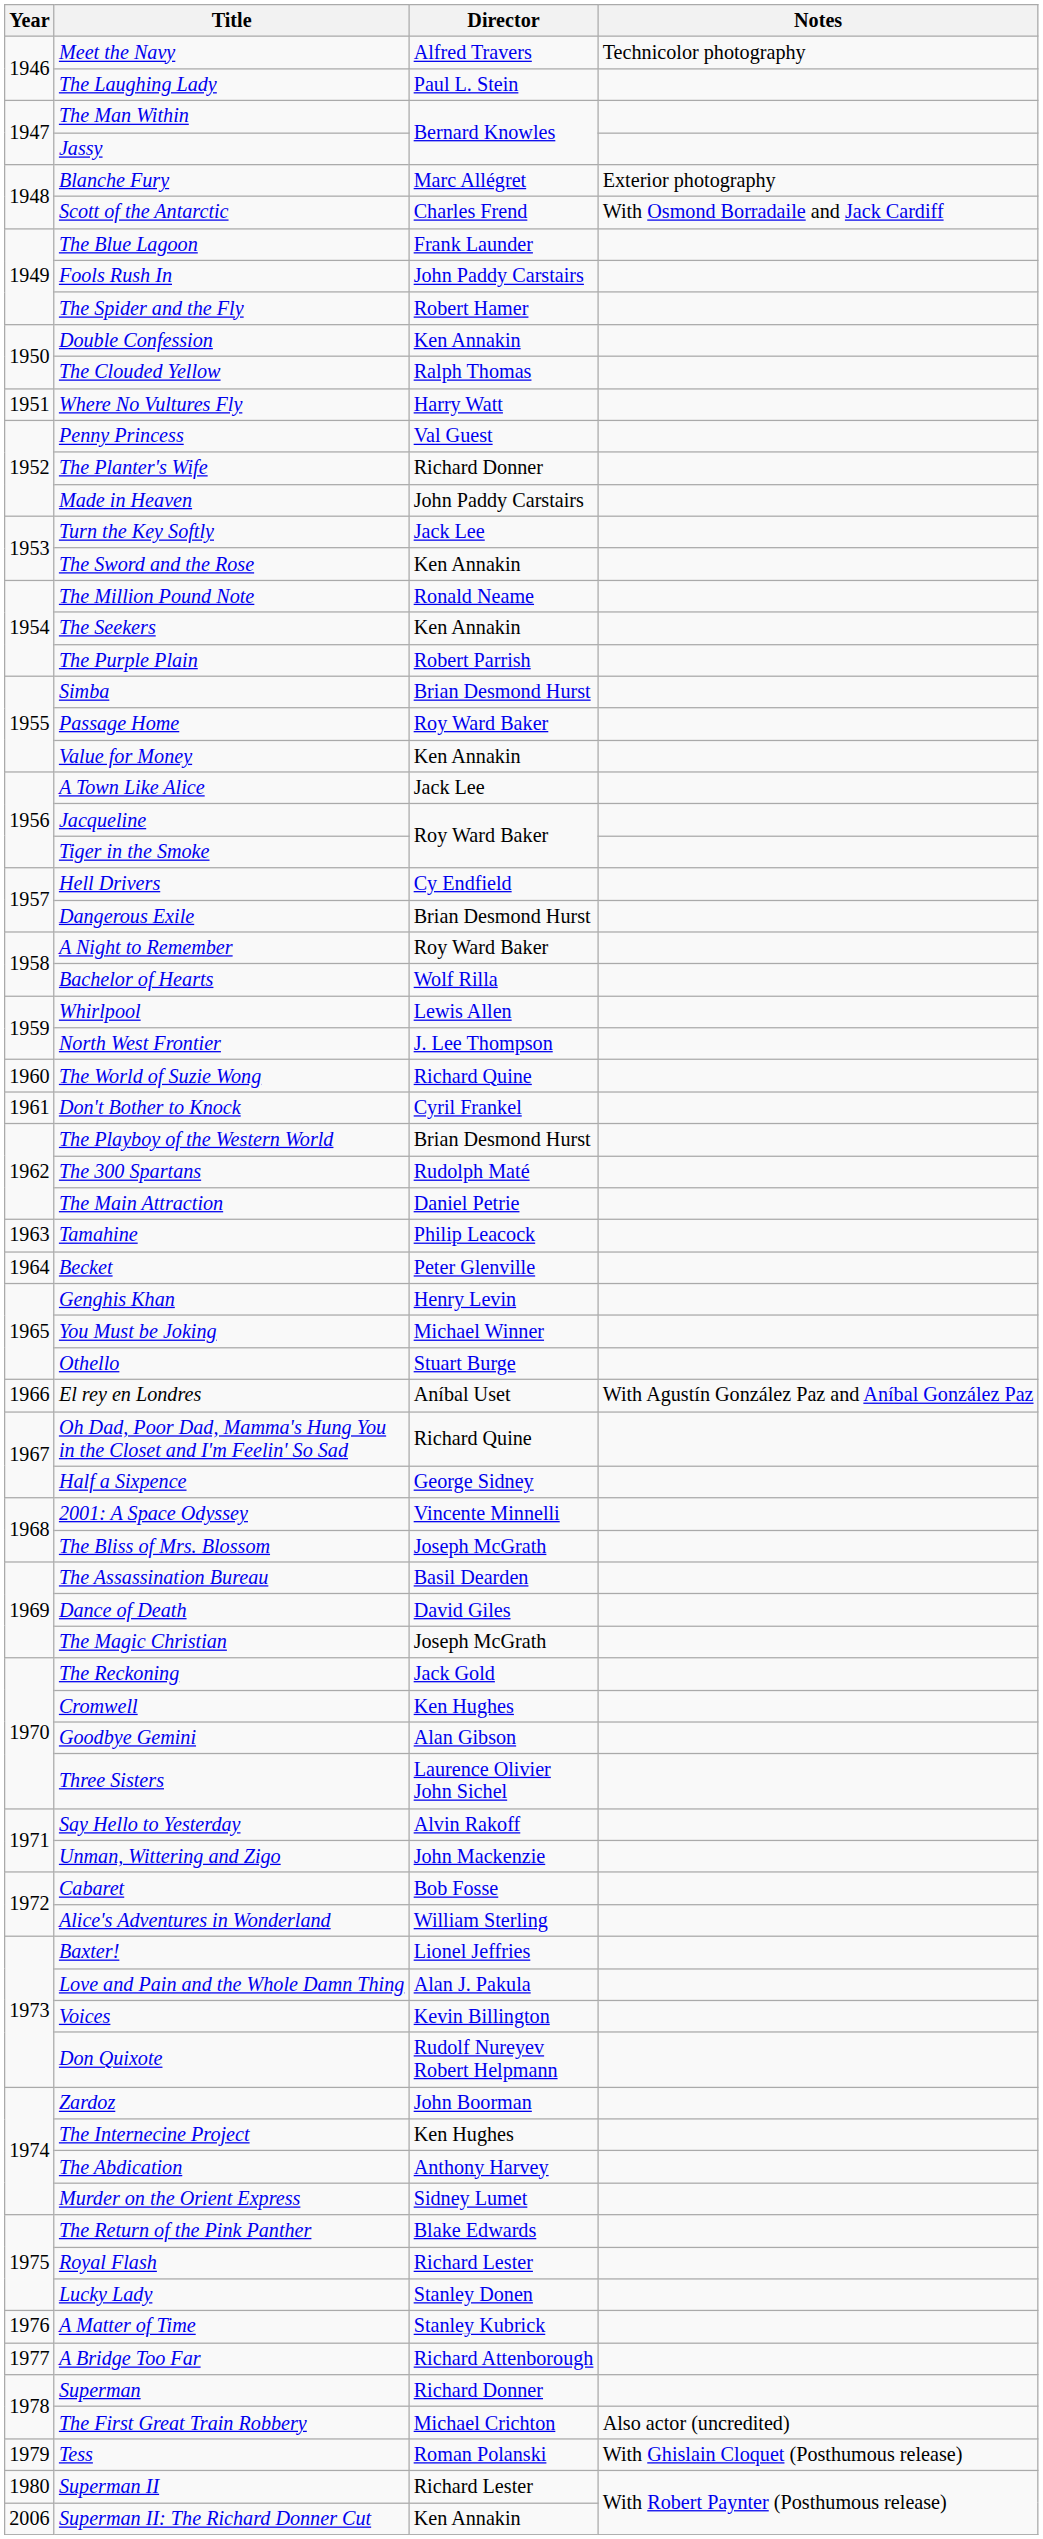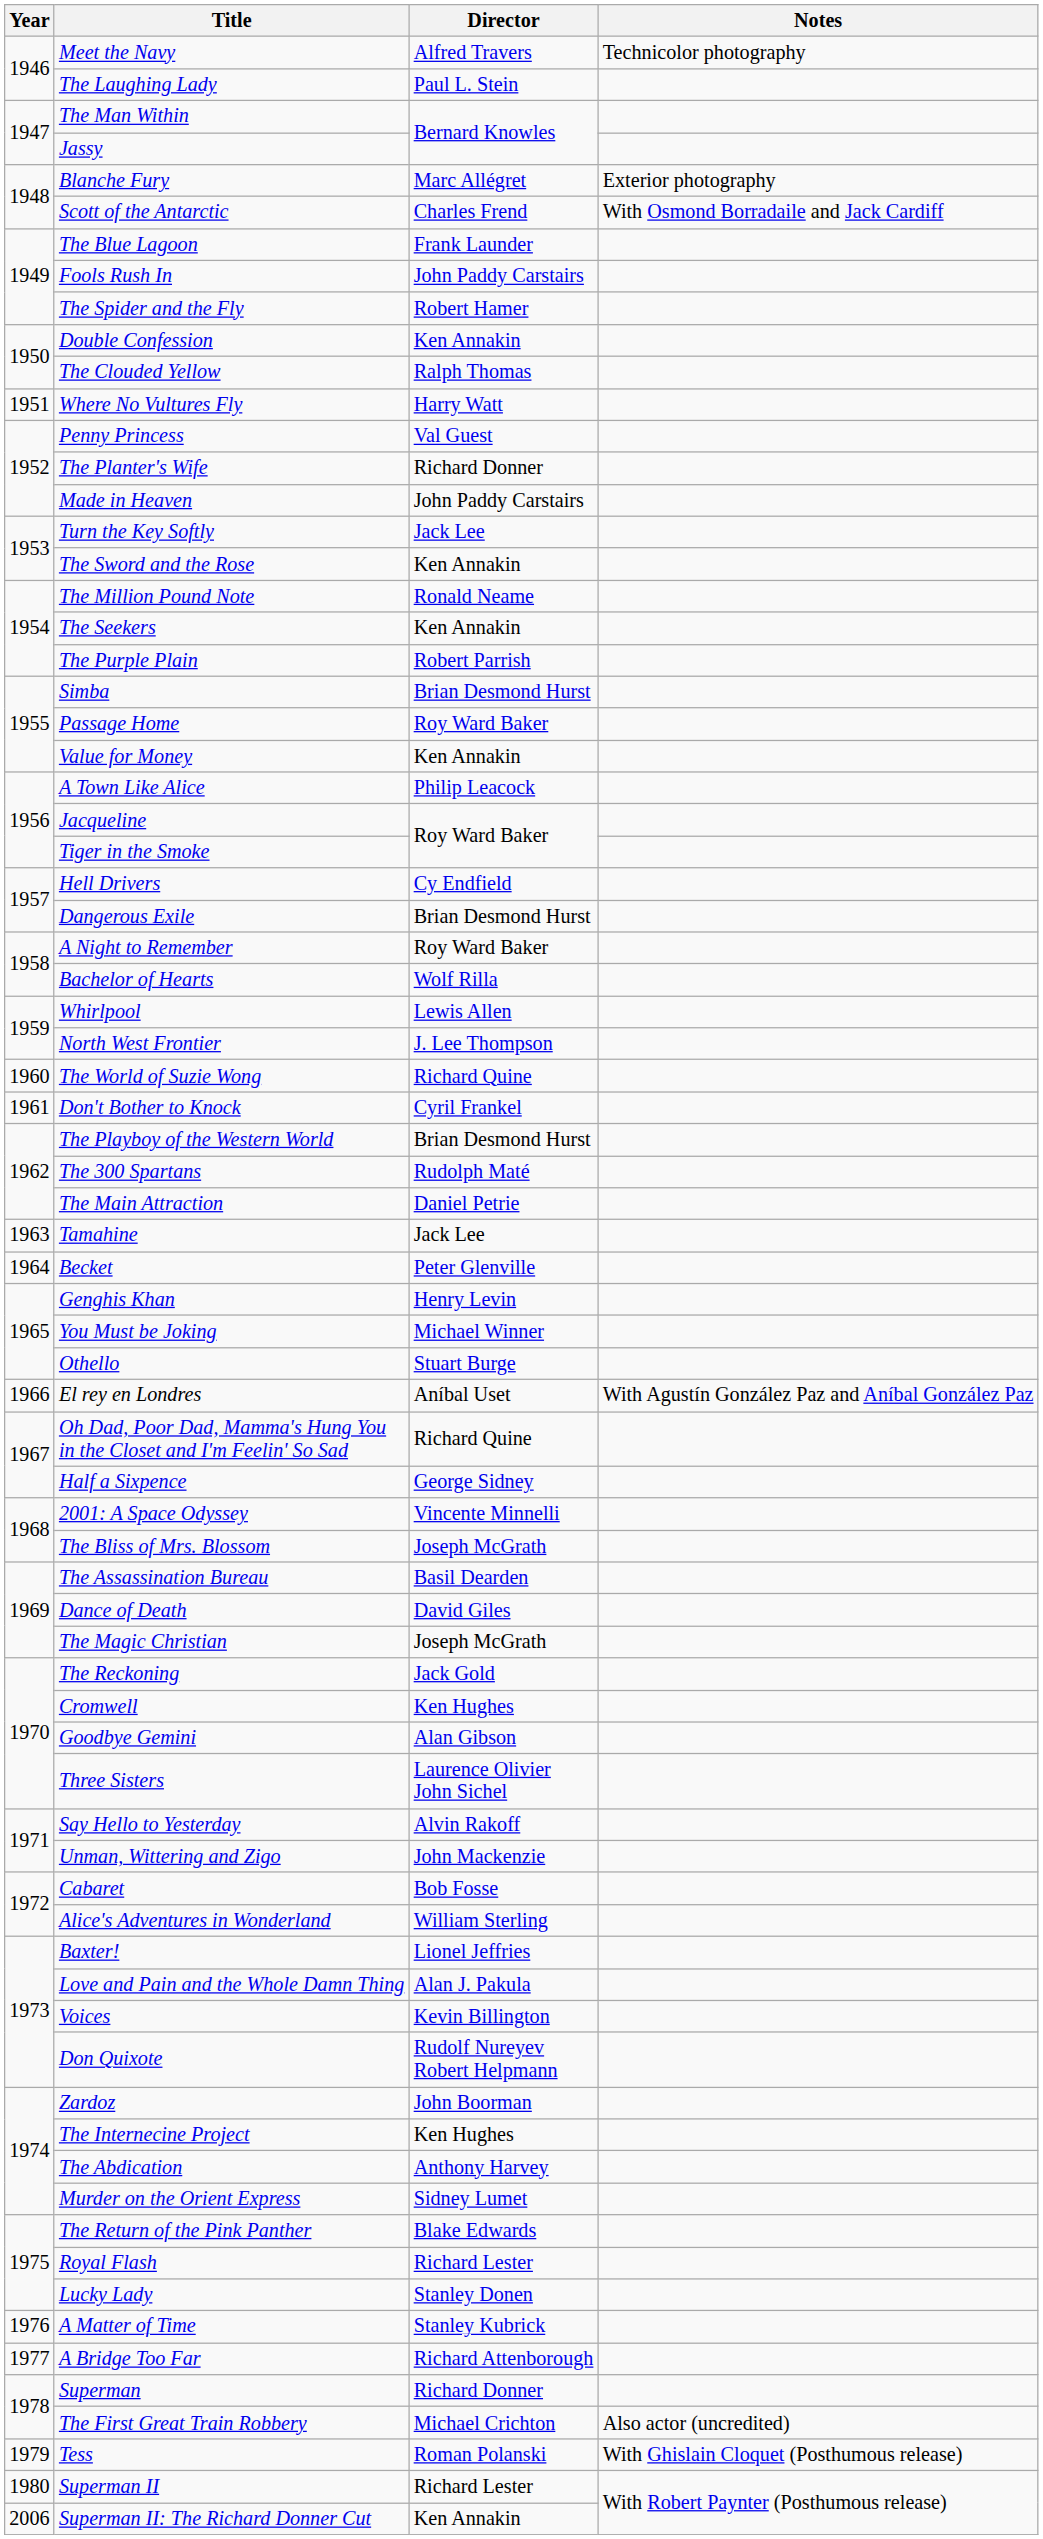(449, 787) Jack Lee -> (474, 787) Philip Leacock
(474, 1235) Philip Leacock -> (449, 1235) Jack Lee
